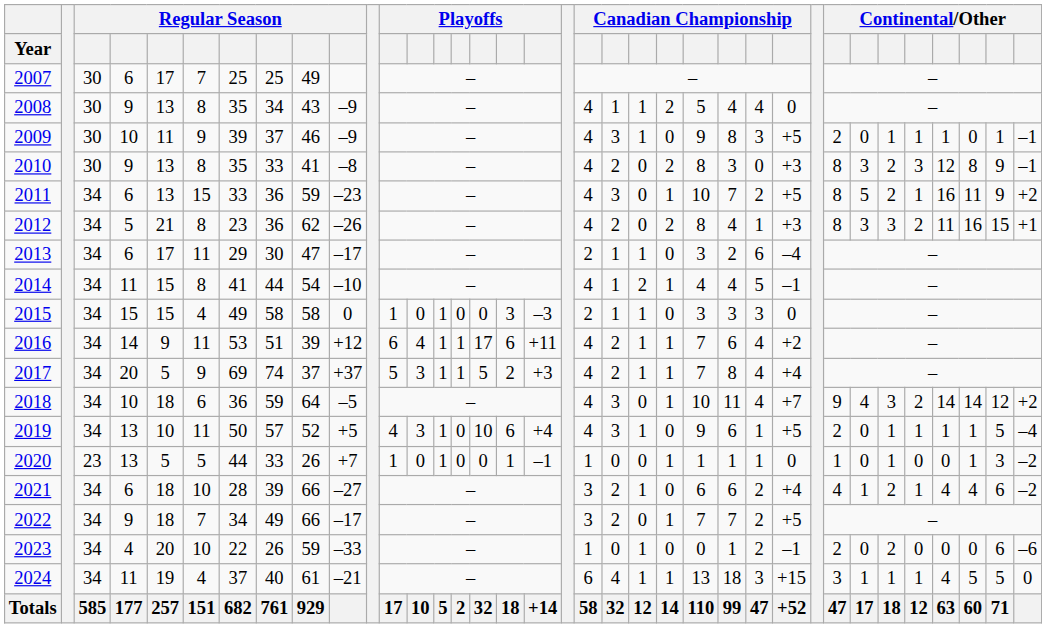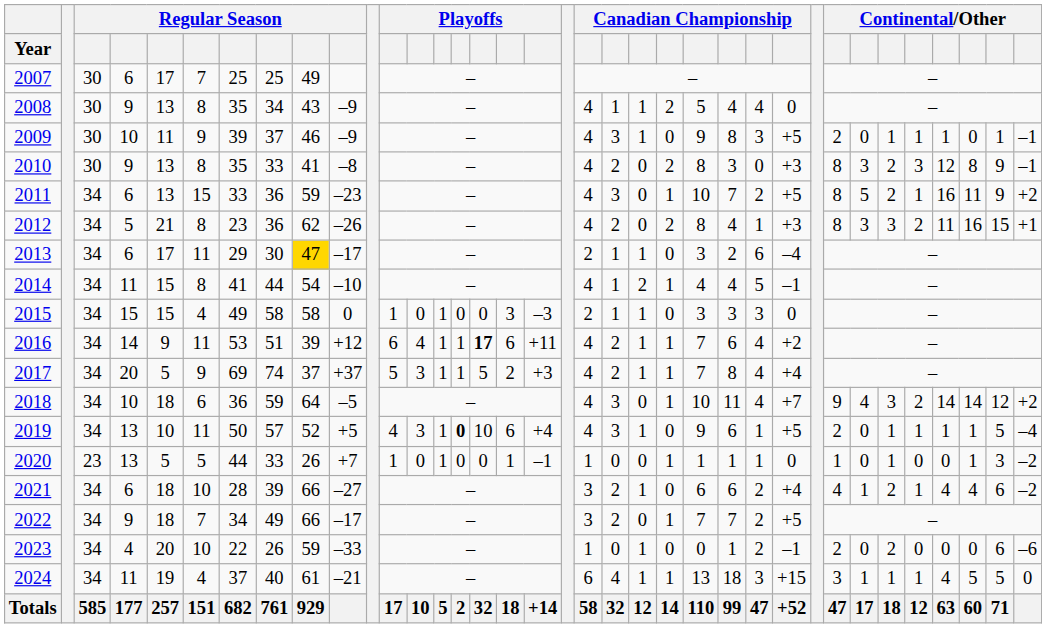(311, 254) no background -> (311, 254) gold background
(483, 343) normal -> (483, 343) bold
(461, 431) normal -> (461, 431) bold
